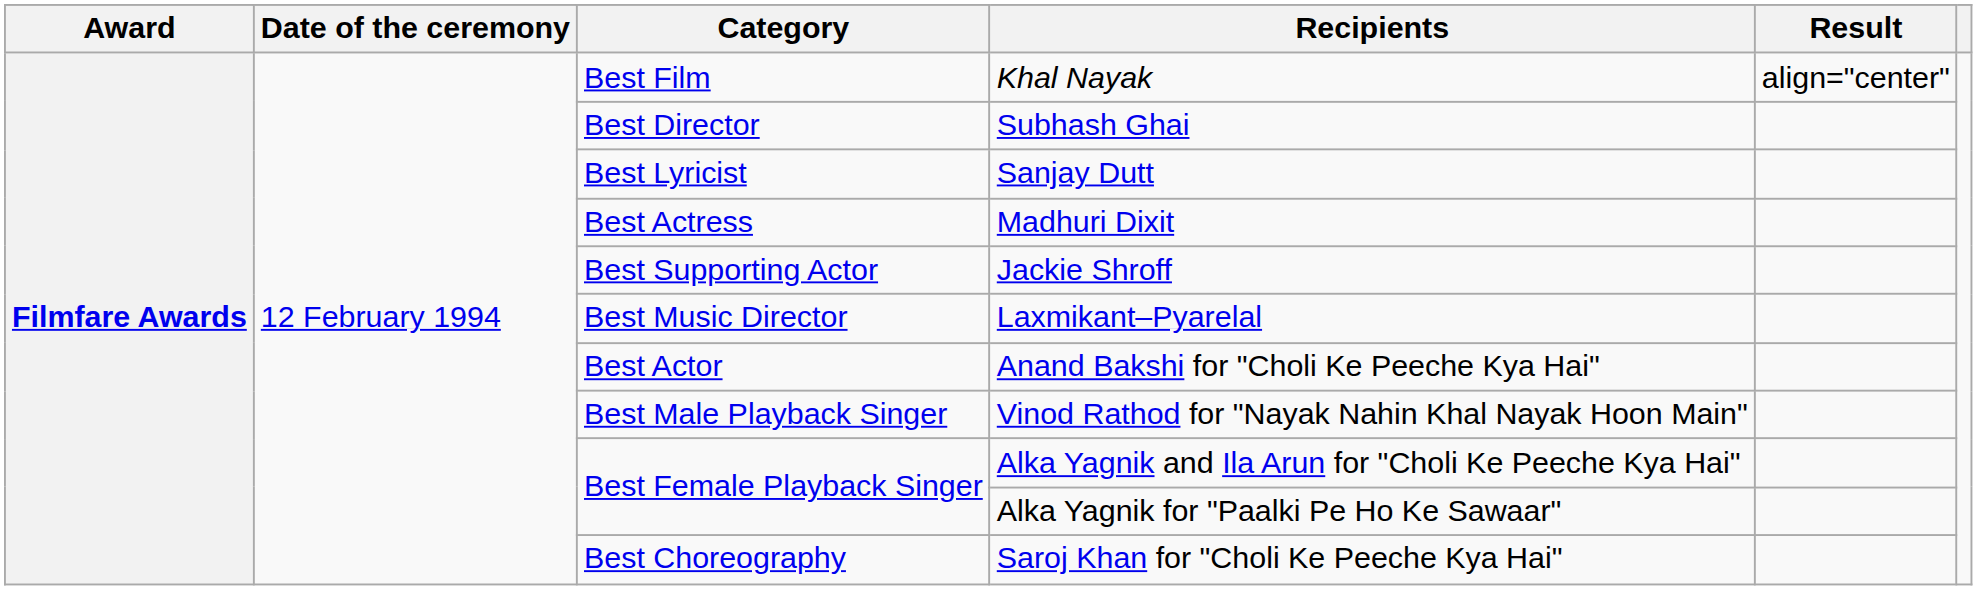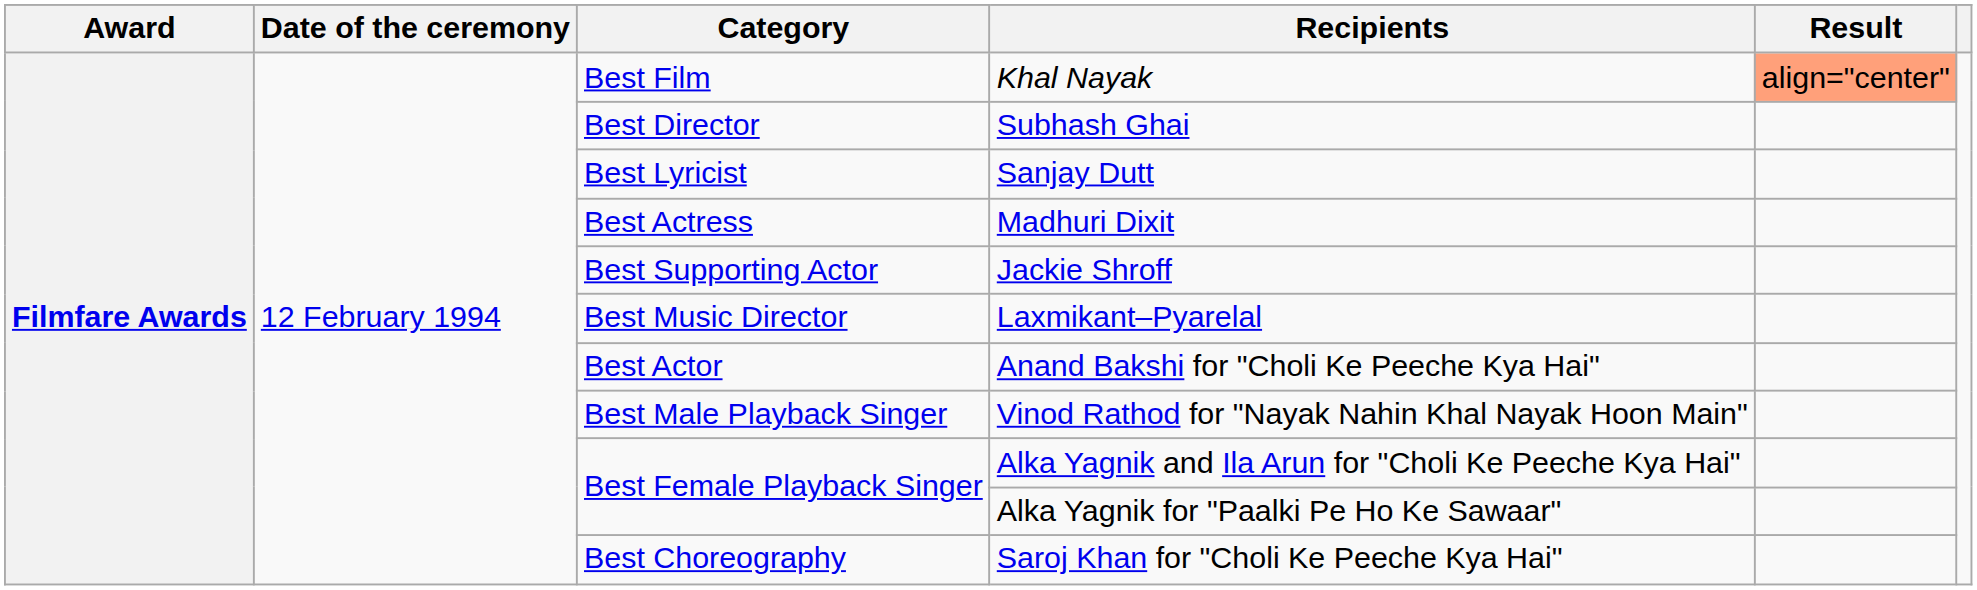(1856, 76) no background -> (1856, 76) lightsalmon background
